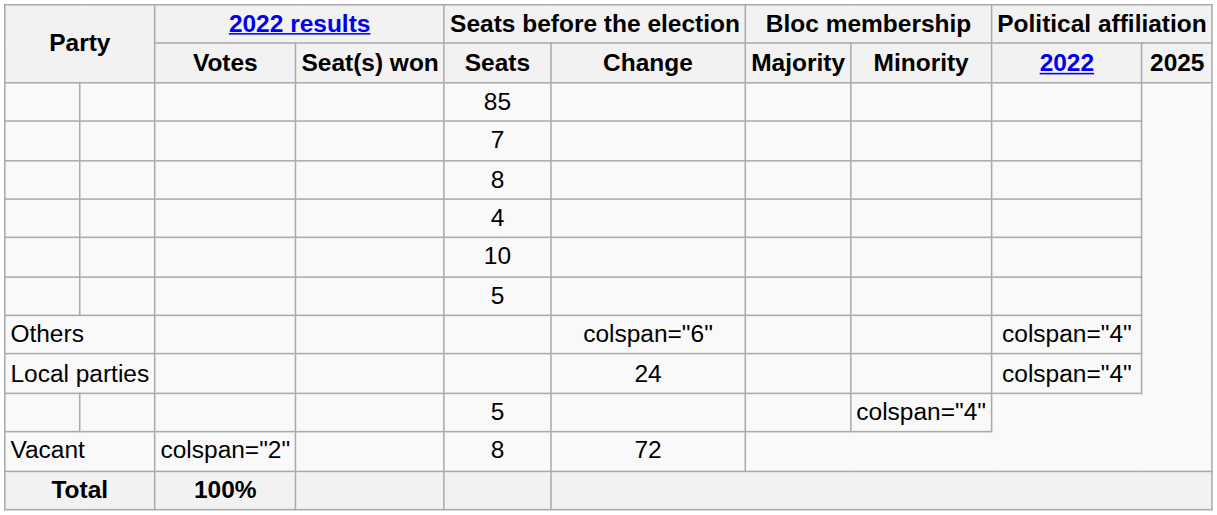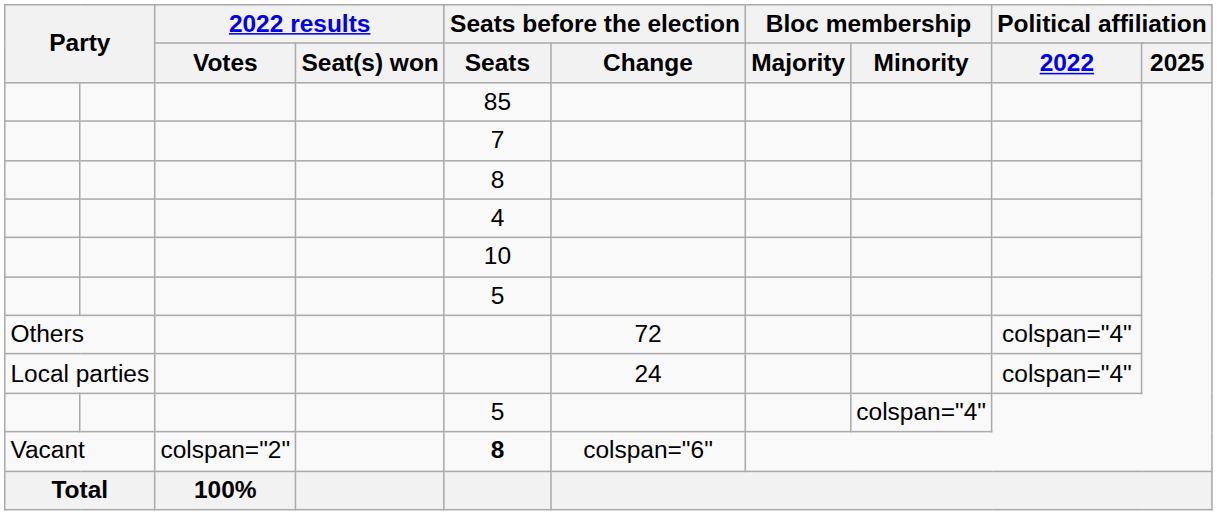(648, 334) colspan="6" -> (648, 334) 72
(497, 450) normal -> (497, 450) bold
(648, 450) 72 -> (648, 450) colspan="6"
